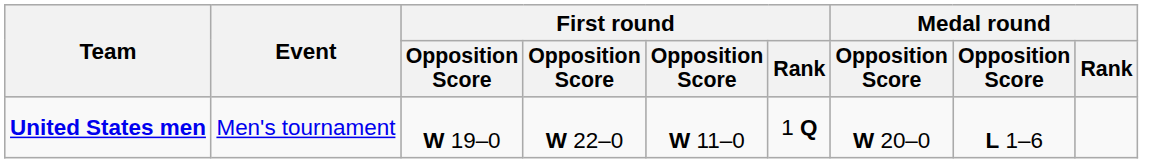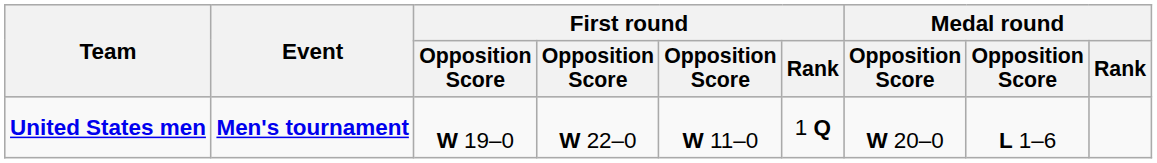(306, 128) normal -> (313, 128) bold
